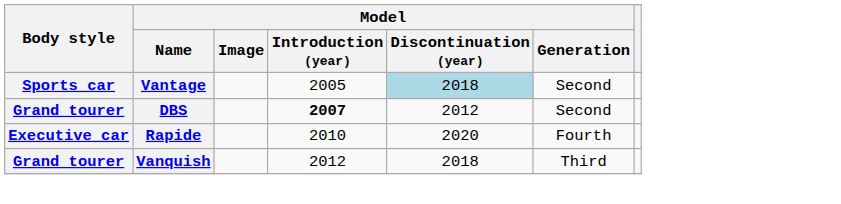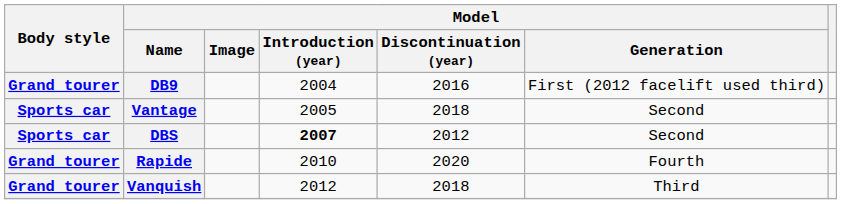+ row: (164, 85)
(460, 85) lightblue background -> (451, 111) no background
(69, 111) Grand tourer -> (64, 136) Sports car
(69, 136) Executive car -> (64, 161) Grand tourer
